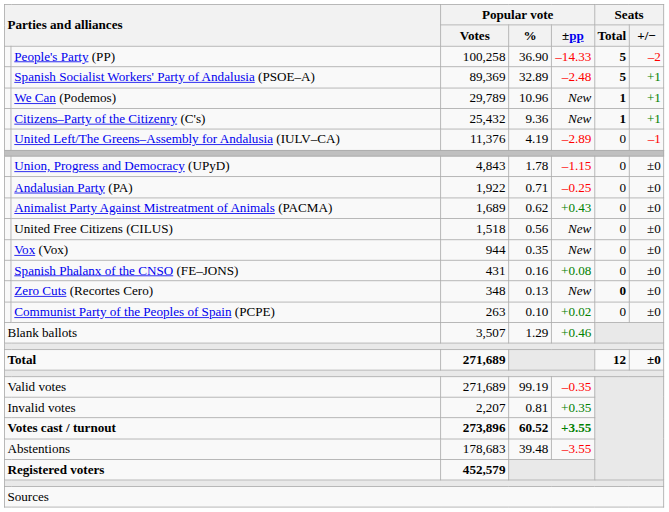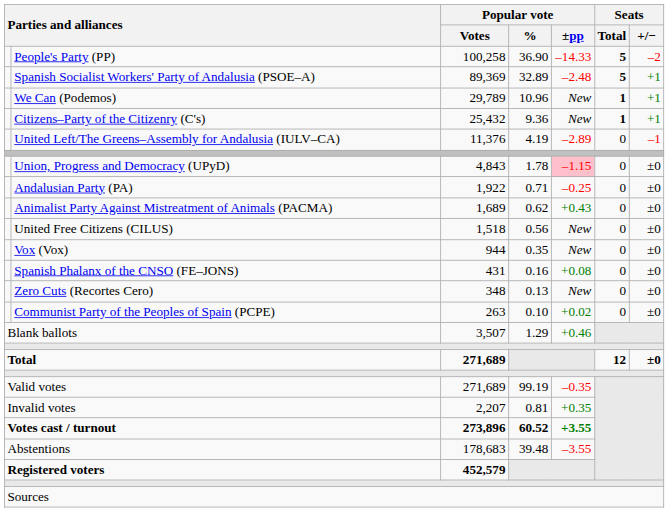(577, 166) no background -> (577, 166) pink background
(623, 291) bold -> (623, 291) normal
